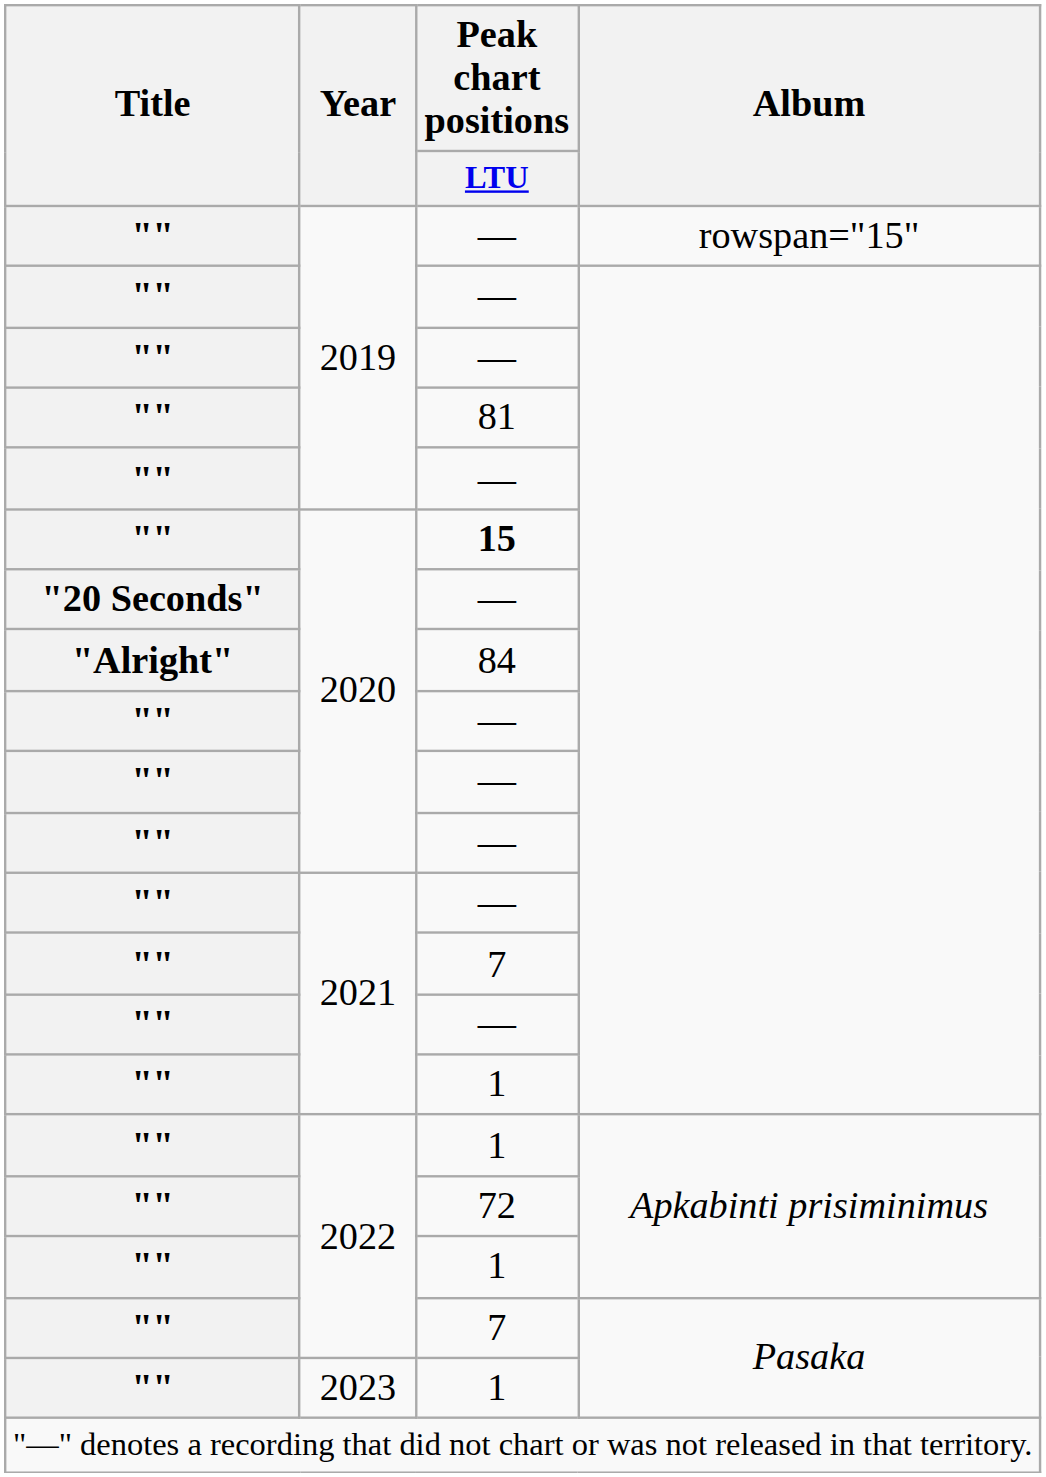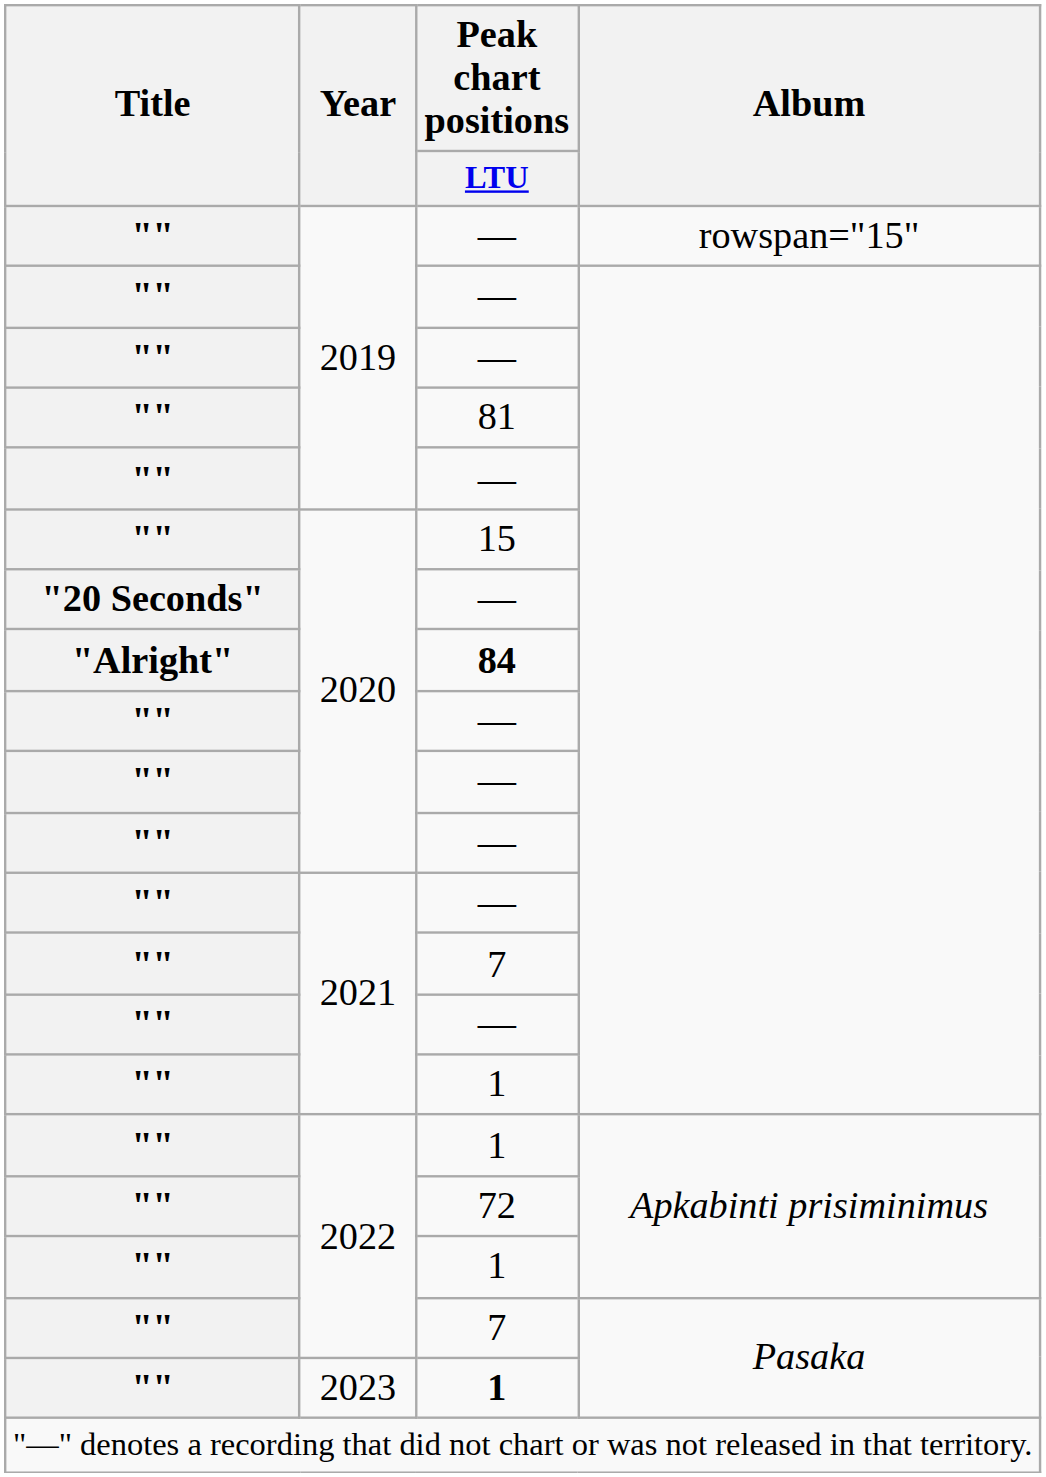(497, 538) bold -> (497, 538) normal
(497, 659) normal -> (497, 659) bold
(497, 1387) normal -> (497, 1387) bold
